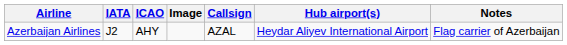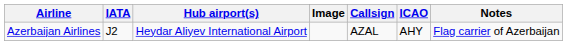columns swapped: (150, 13) <-> (342, 13)
